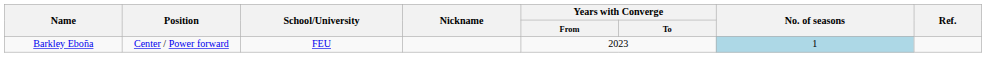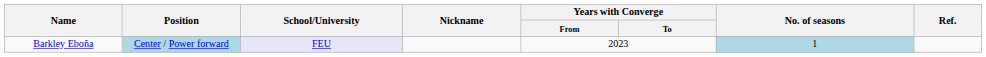(181, 44) no background -> (181, 44) lightblue background
(321, 44) no background -> (321, 44) lavender background
